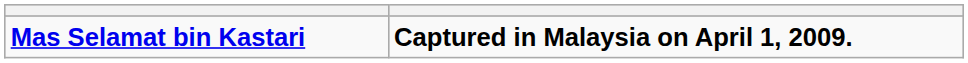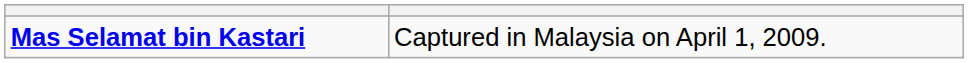(623, 36) bold -> (610, 36) normal
